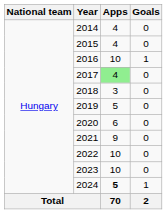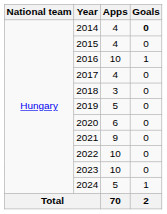(146, 28) normal -> (146, 28) bold
(115, 75) lightgreen background -> (115, 75) no background
(115, 185) bold -> (115, 185) normal
